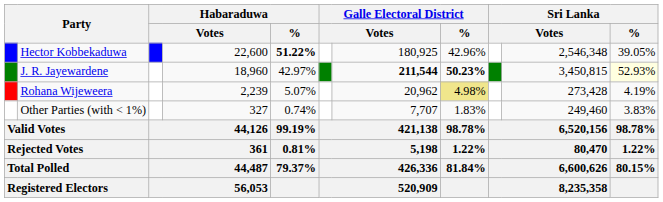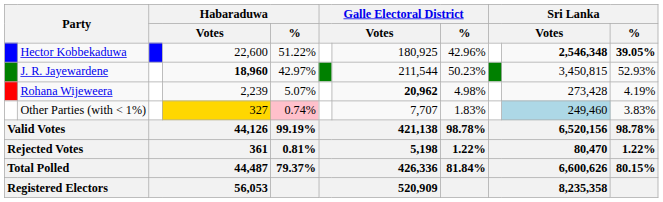(296, 52) bold -> (297, 52) normal
(583, 52) normal -> (583, 52) bold
(637, 52) normal -> (636, 52) bold
(251, 71) normal -> (251, 71) bold
(418, 71) bold -> (418, 71) normal
(466, 71) bold -> (467, 71) normal
(637, 71) lightyellow background -> (637, 71) no background
(421, 91) normal -> (421, 91) bold
(470, 91) khaki background -> (470, 91) no background
(259, 110) no background -> (259, 110) gold background
(300, 110) no background -> (300, 110) pink background
(588, 110) no background -> (588, 110) lightblue background
